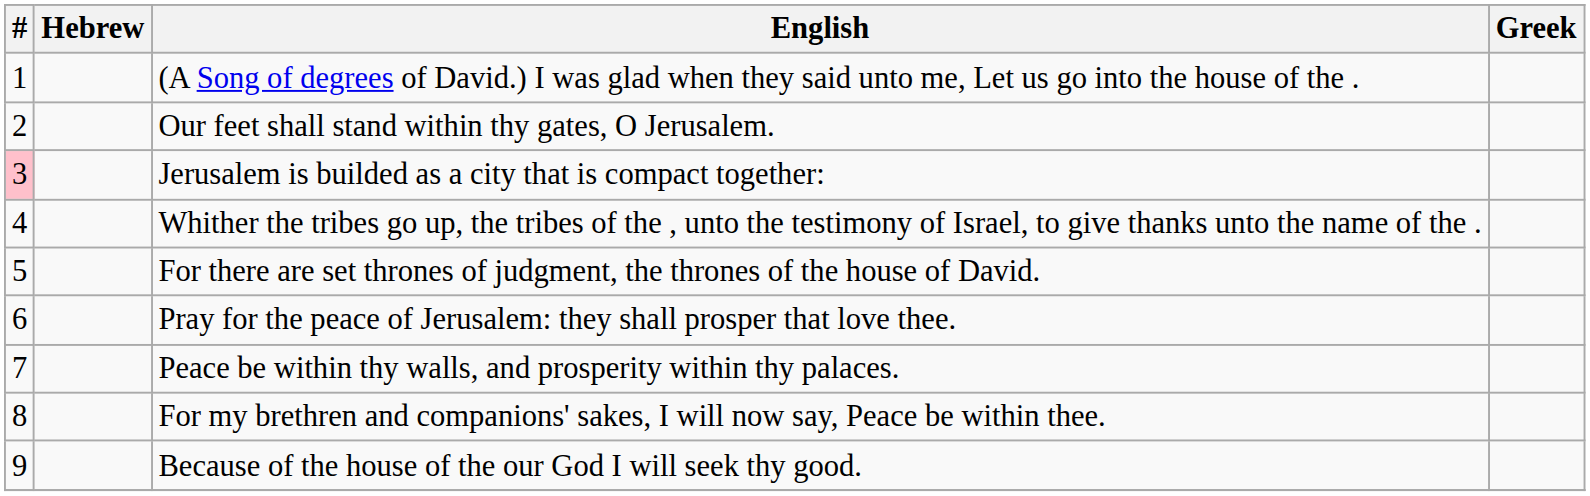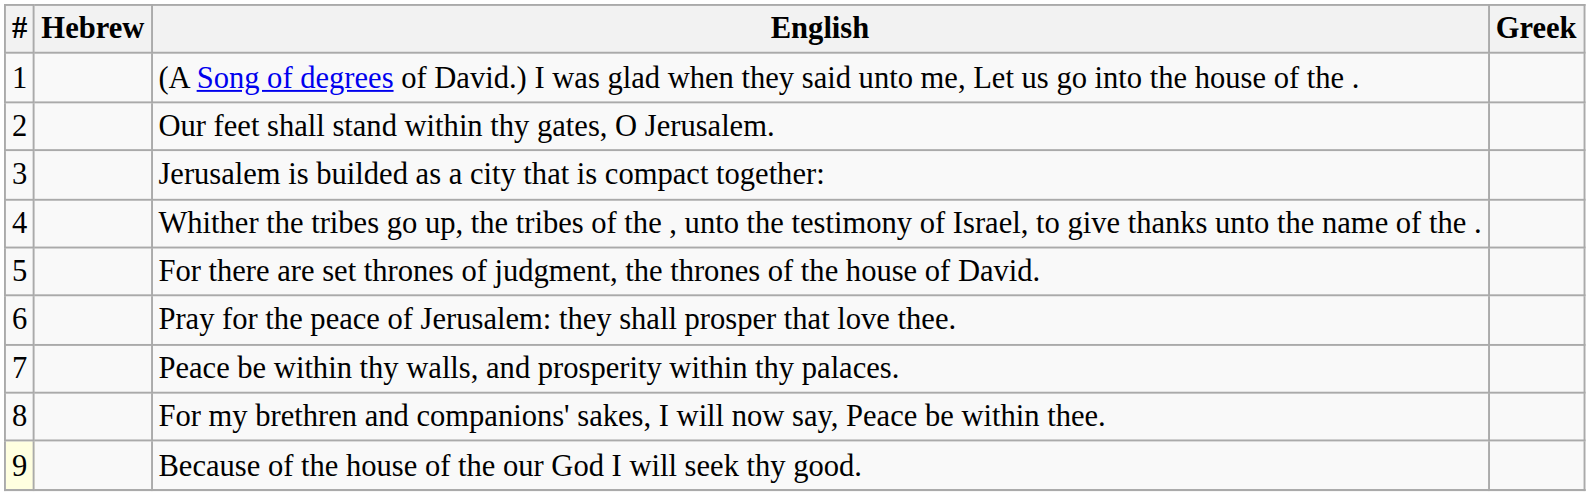(20, 174) pink background -> (20, 174) no background
(20, 464) no background -> (20, 464) lightyellow background
